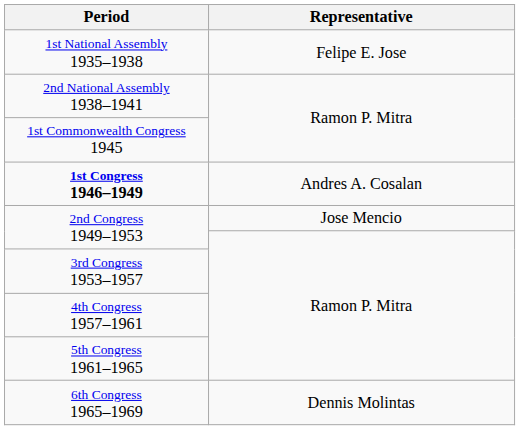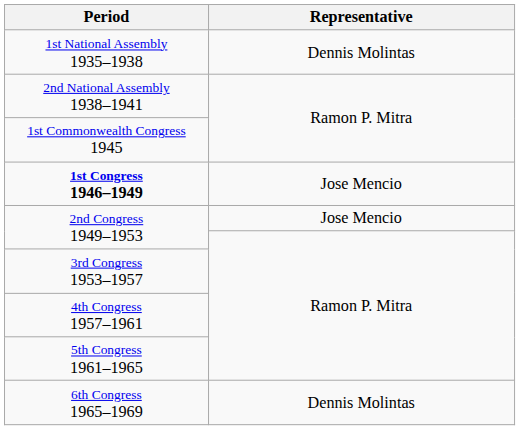(361, 52) Felipe E. Jose -> (361, 52) Dennis Molintas
(361, 183) Andres A. Cosalan -> (361, 183) Jose Mencio
